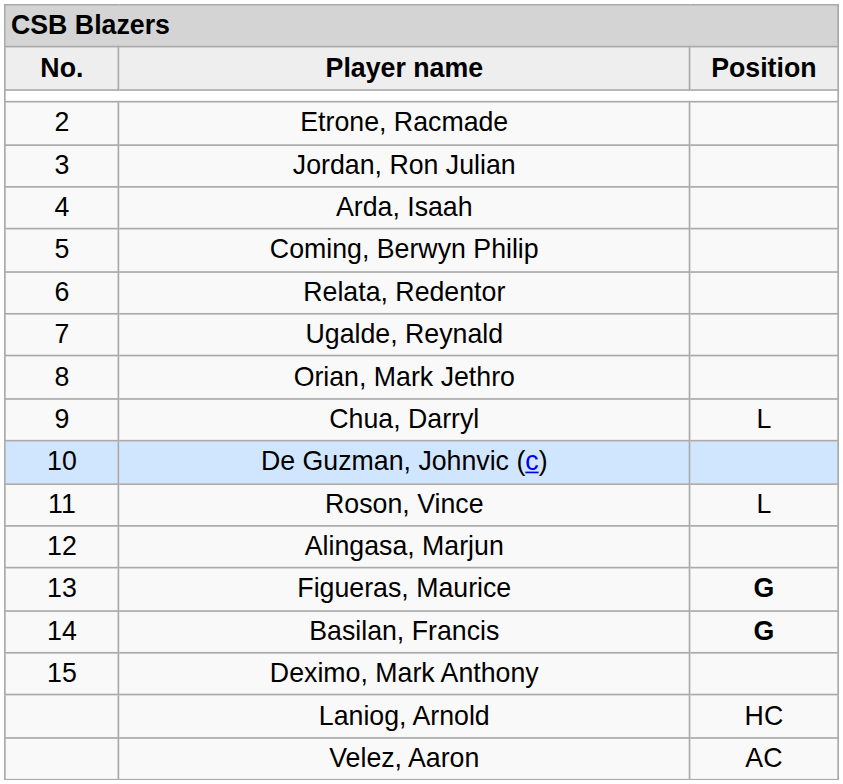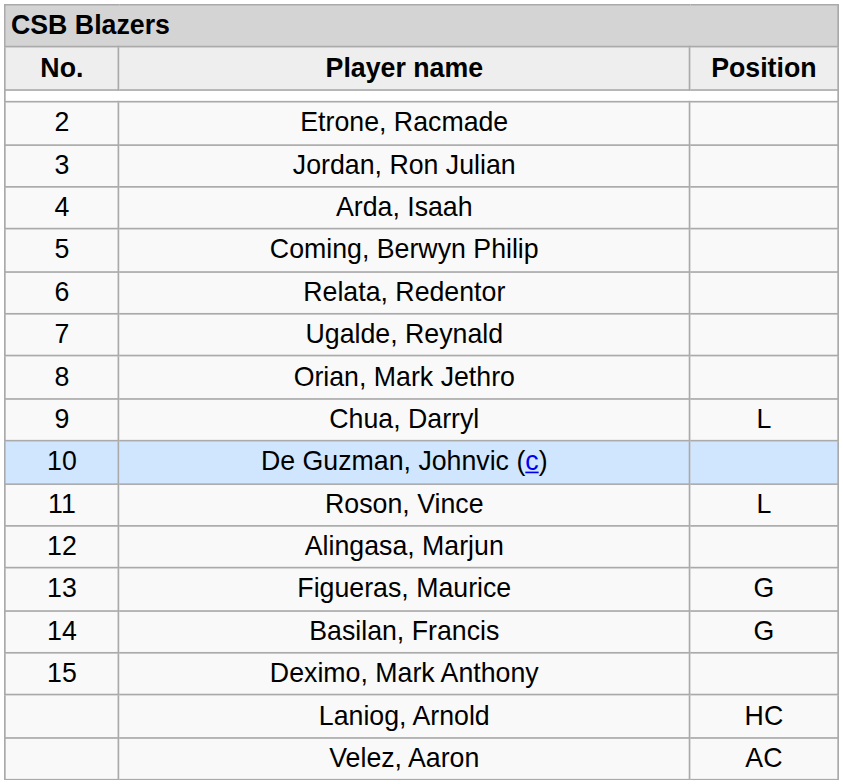(764, 588) bold -> (764, 588) normal
(764, 631) bold -> (764, 631) normal
